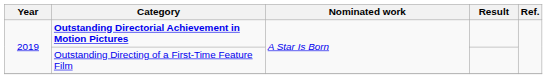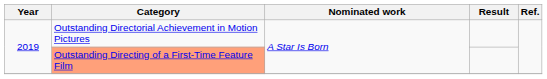(147, 33) bold -> (156, 33) normal
(153, 60) no background -> (153, 60) lightsalmon background
